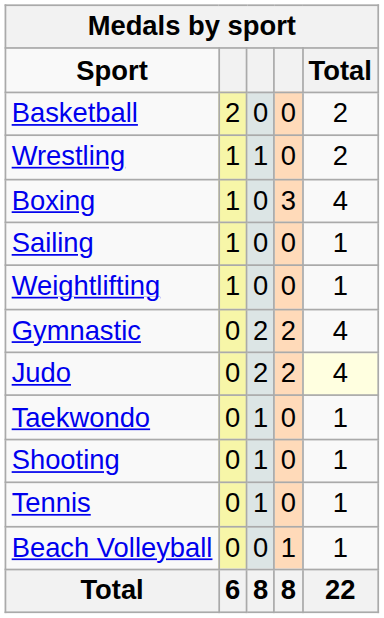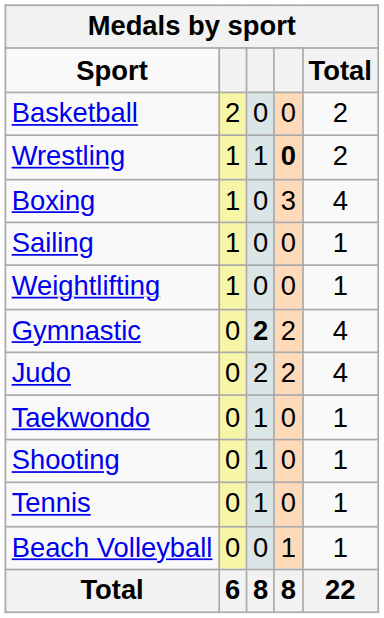(288, 156) normal -> (288, 156) bold
(261, 330) normal -> (261, 330) bold
(340, 373) lightyellow background -> (340, 373) no background
